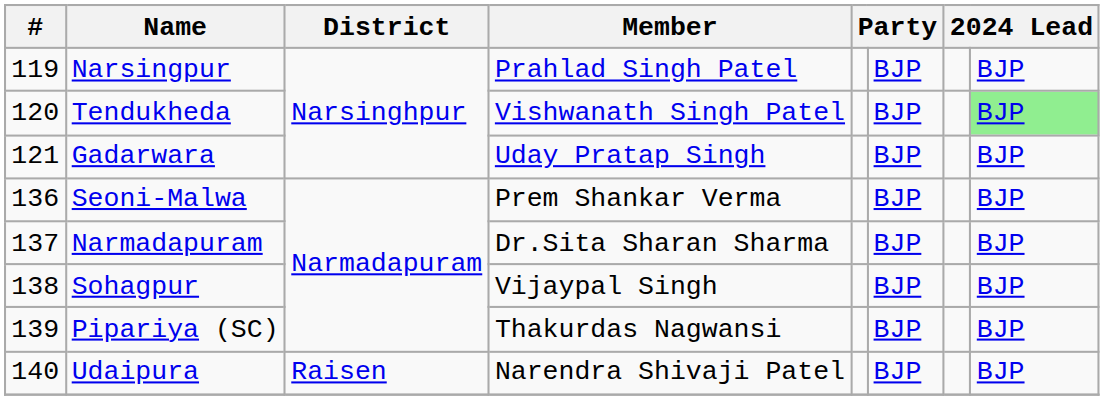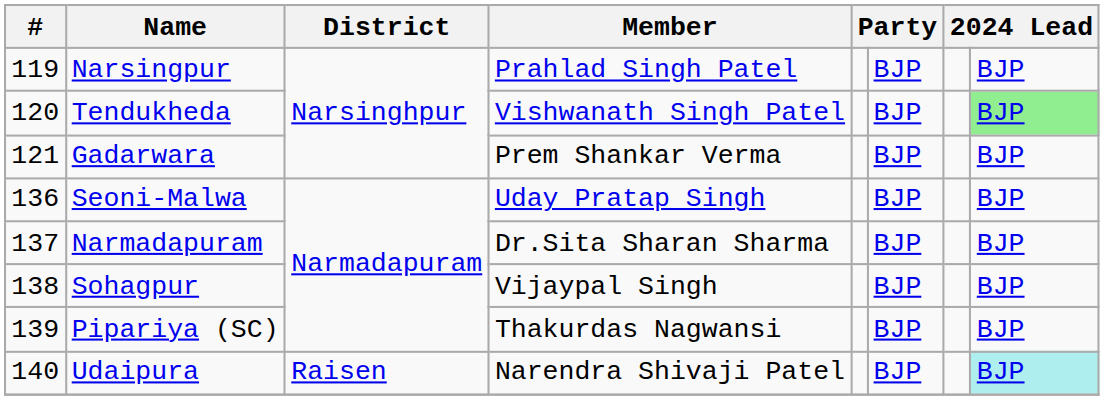(630, 156) Uday Pratap Singh -> (638, 156) Prem Shankar Verma
(638, 200) Prem Shankar Verma -> (630, 200) Uday Pratap Singh
(1001, 372) no background -> (1001, 372) paleturquoise background
